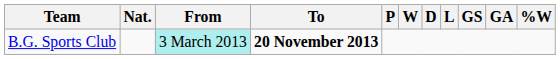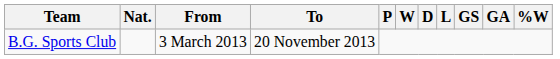(203, 41) paleturquoise background -> (203, 41) no background
(316, 41) bold -> (315, 41) normal
